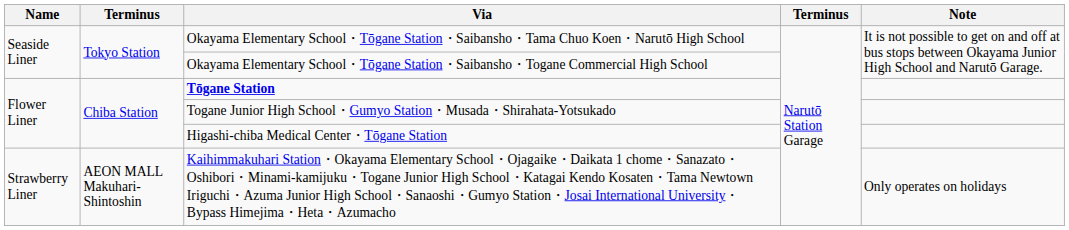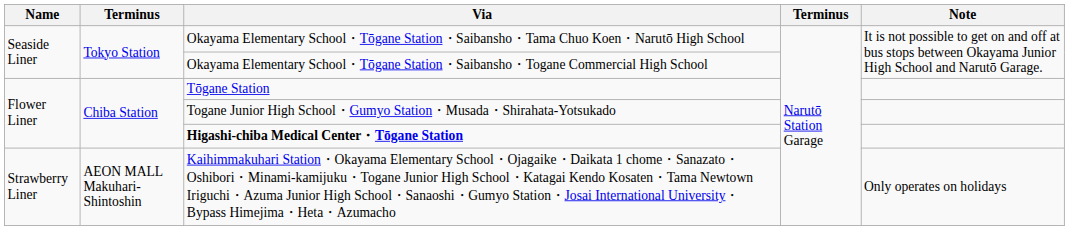(231, 89) bold -> (228, 89) normal
(317, 135) normal -> (325, 135) bold
